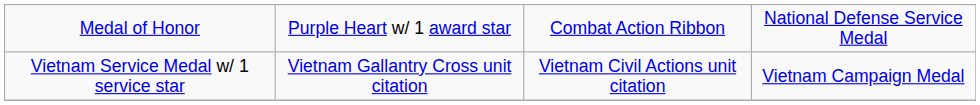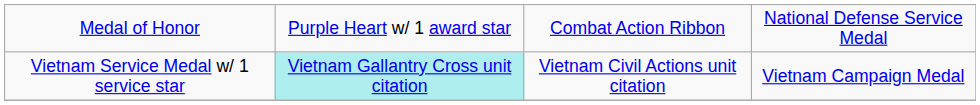(400, 76) no background -> (400, 76) paleturquoise background
